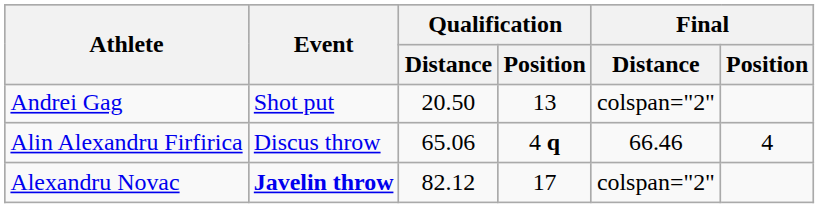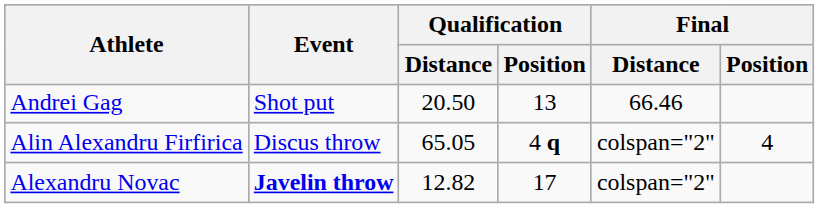(656, 103) colspan="2" -> (656, 103) 66.46
(448, 142) 65.06 -> (448, 142) 65.05
(656, 142) 66.46 -> (656, 142) colspan="2"
(448, 182) 82.12 -> (448, 182) 12.82
